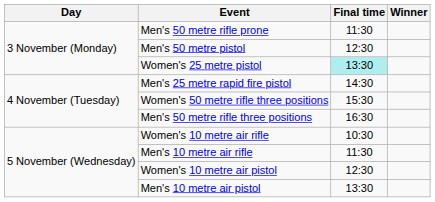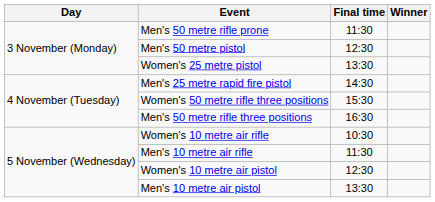(359, 65) paleturquoise background -> (359, 65) no background
